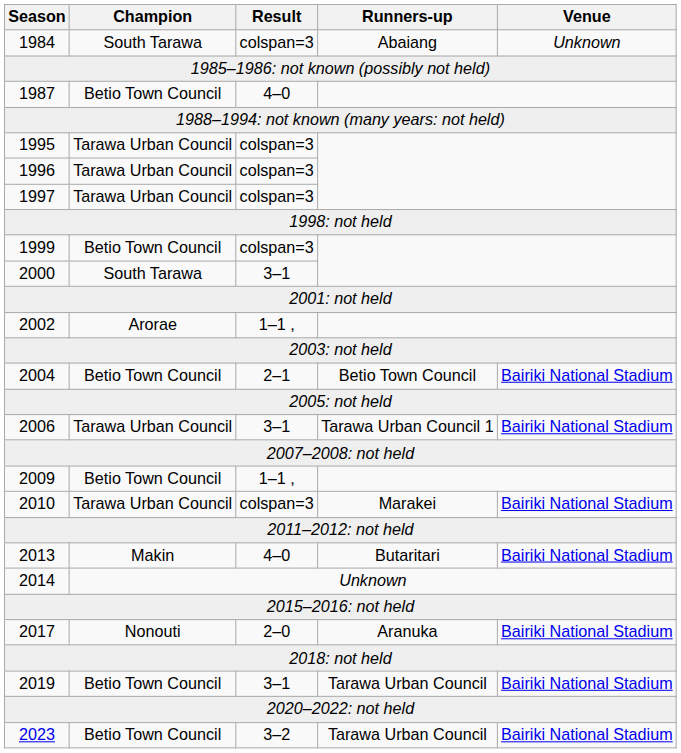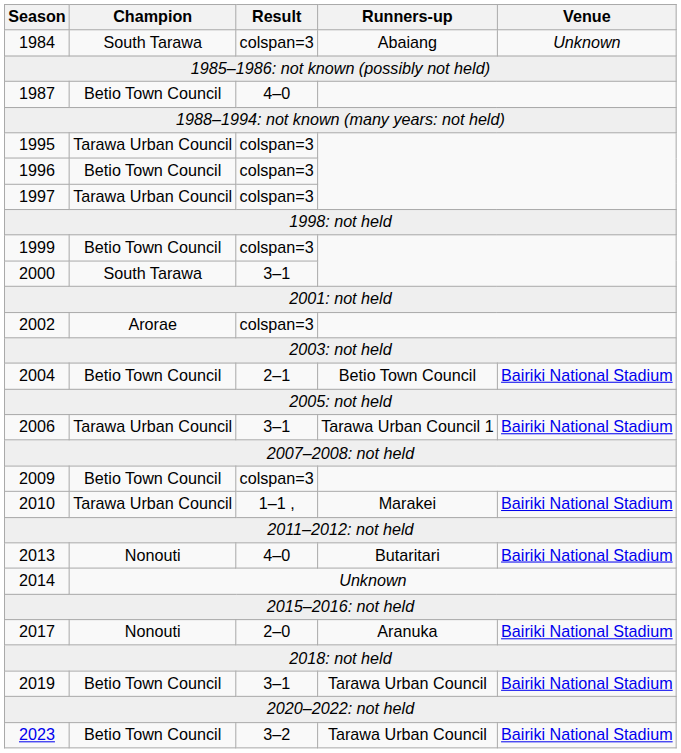(153, 171) Tarawa Urban Council -> (153, 171) Betio Town Council
(277, 324) 1–1 , -> (277, 324) colspan=3
(277, 478) 1–1 , -> (277, 478) colspan=3
(277, 504) colspan=3 -> (277, 504) 1–1 ,
(153, 555) Makin -> (153, 555) Nonouti
